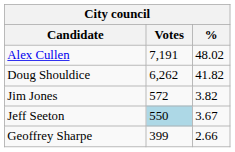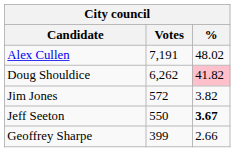(210, 75) no background -> (210, 75) pink background
(159, 116) lightblue background -> (159, 116) no background
(206, 116) normal -> (206, 116) bold
